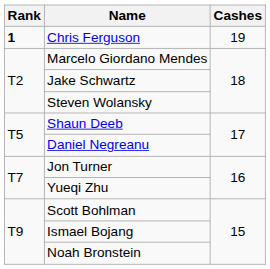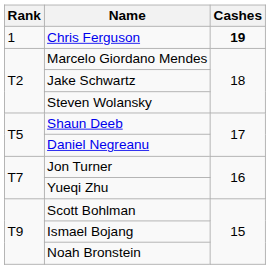(11, 37) bold -> (11, 37) normal
(238, 37) normal -> (238, 37) bold
